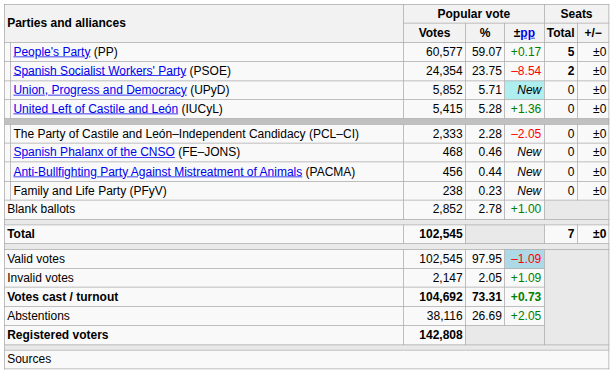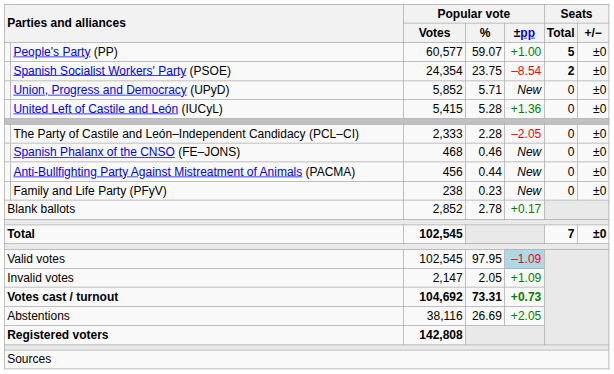(526, 52) +0.17 -> (526, 52) +1.00
(529, 90) paleturquoise background -> (529, 90) no background
(526, 209) +1.00 -> (526, 209) +0.17
